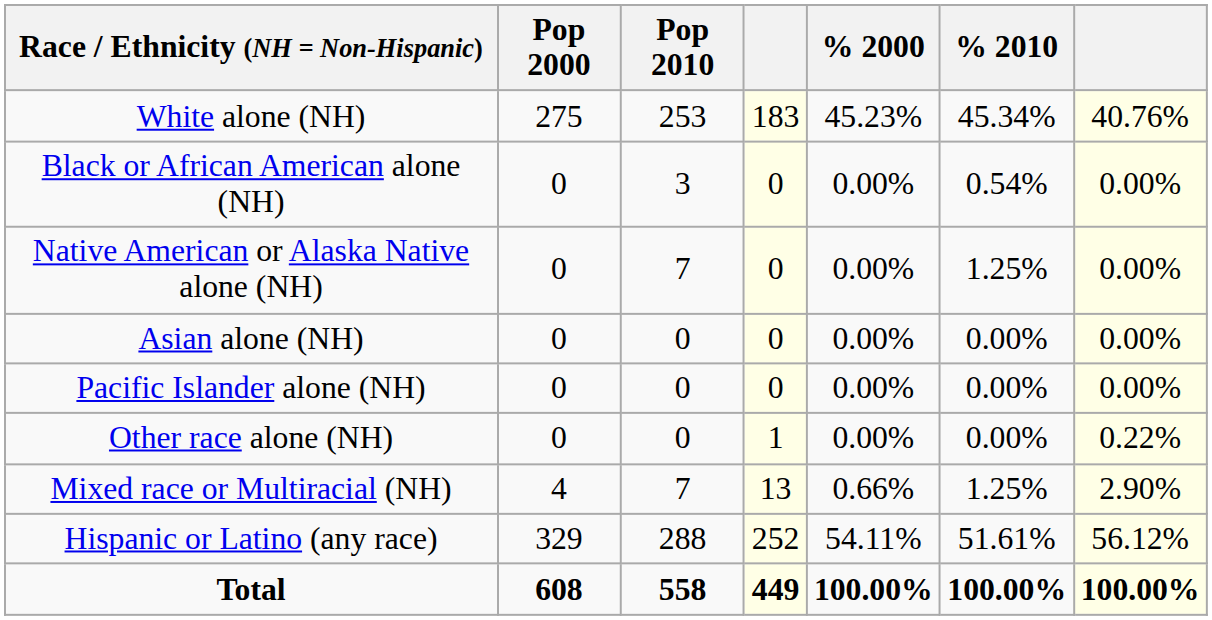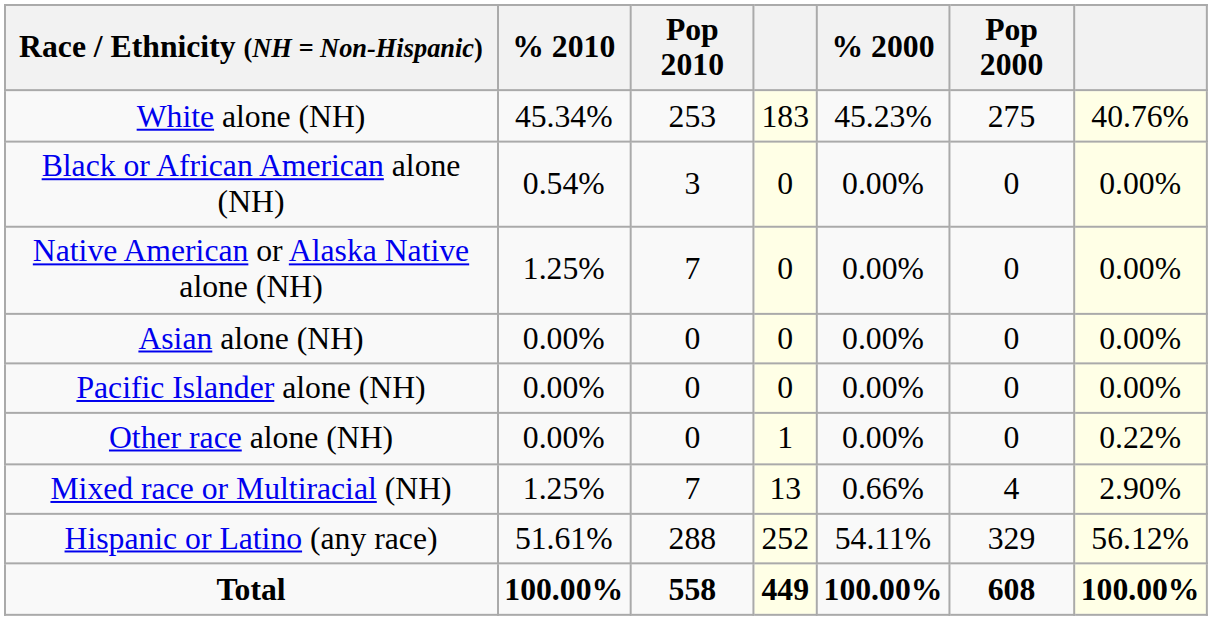columns swapped: (559, 47) <-> (1007, 47)
